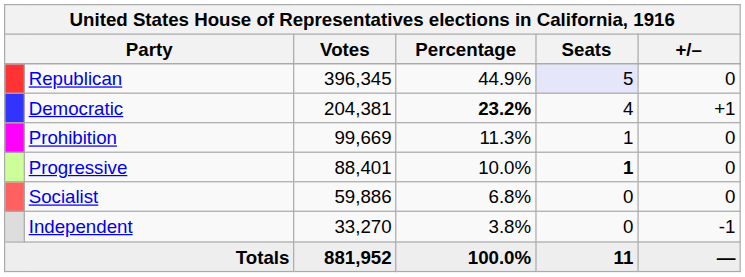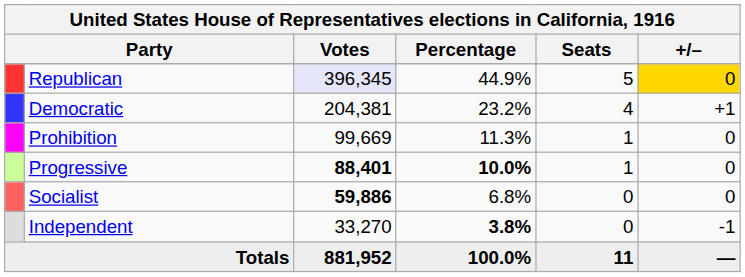(358, 79) no background -> (358, 79) lavender background
(628, 79) lavender background -> (628, 79) no background
(730, 79) no background -> (730, 79) gold background
(505, 108) bold -> (505, 108) normal
(363, 168) normal -> (363, 168) bold
(505, 168) normal -> (505, 168) bold
(628, 168) bold -> (628, 168) normal
(363, 197) normal -> (363, 197) bold
(510, 227) normal -> (510, 227) bold
